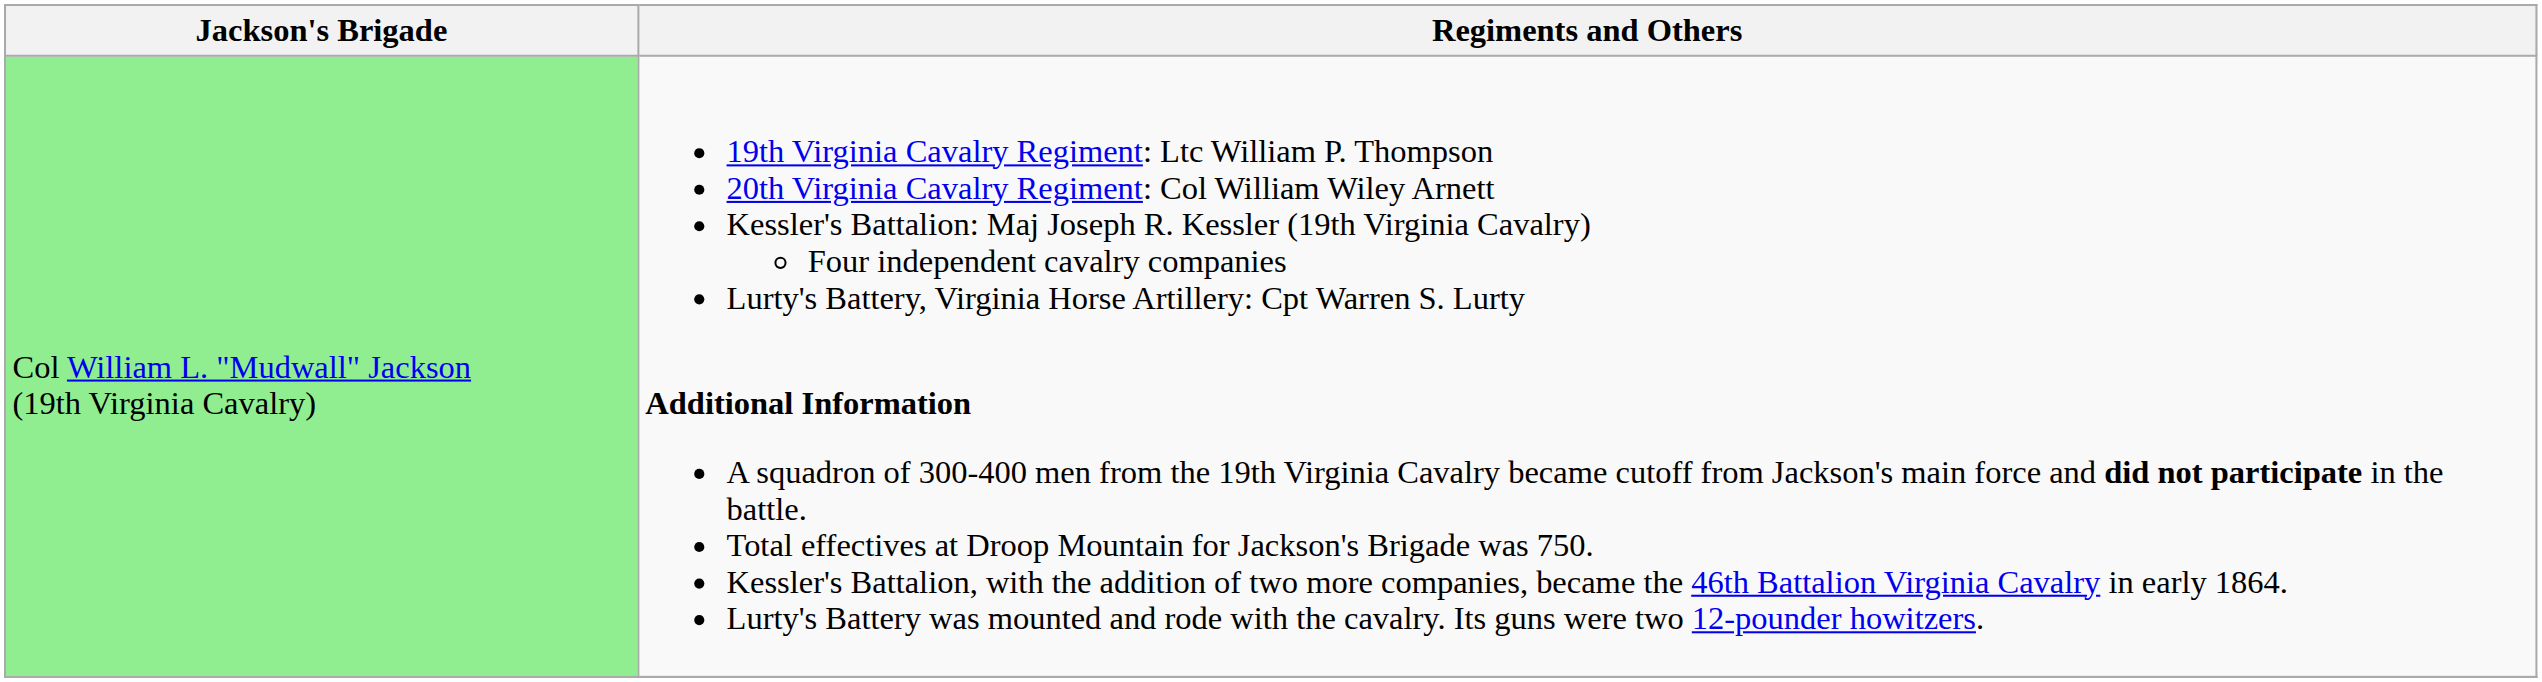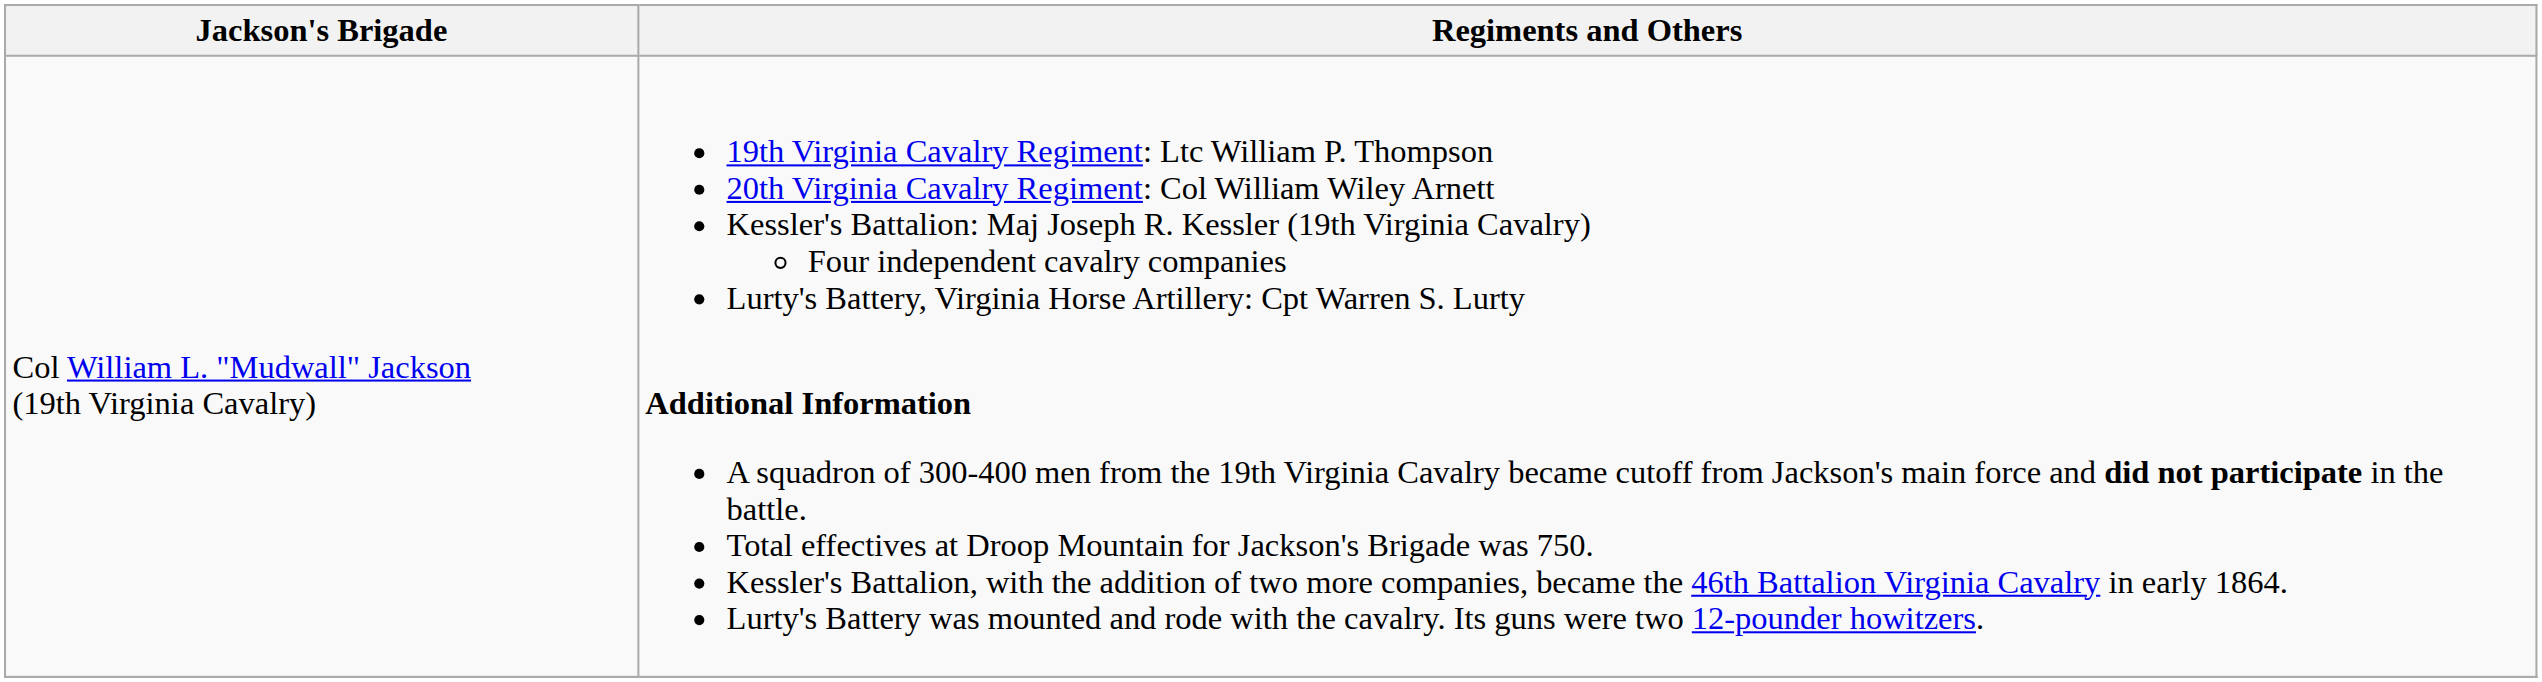(242, 384) lightgreen background -> (242, 384) no background
